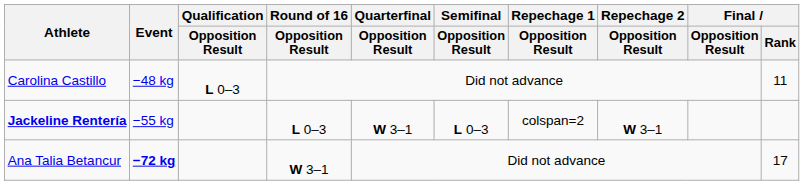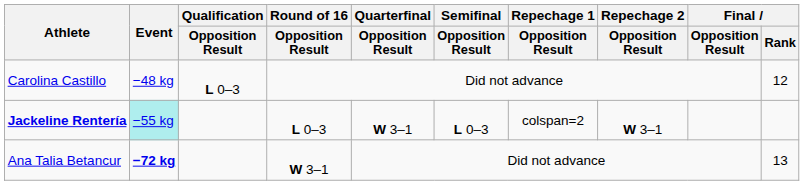(780, 81) 11 -> (780, 81) 12
(153, 121) no background -> (153, 121) paleturquoise background
(780, 161) 17 -> (780, 161) 13
